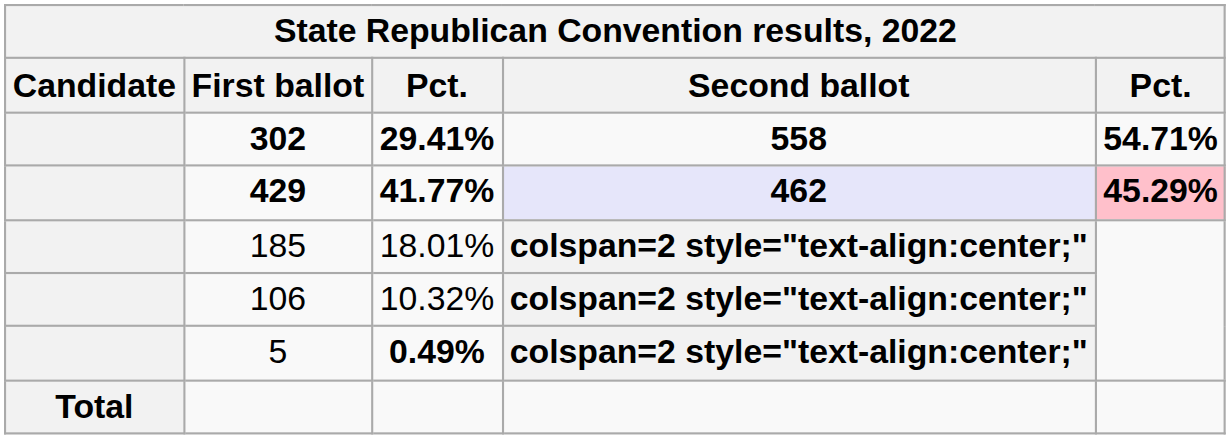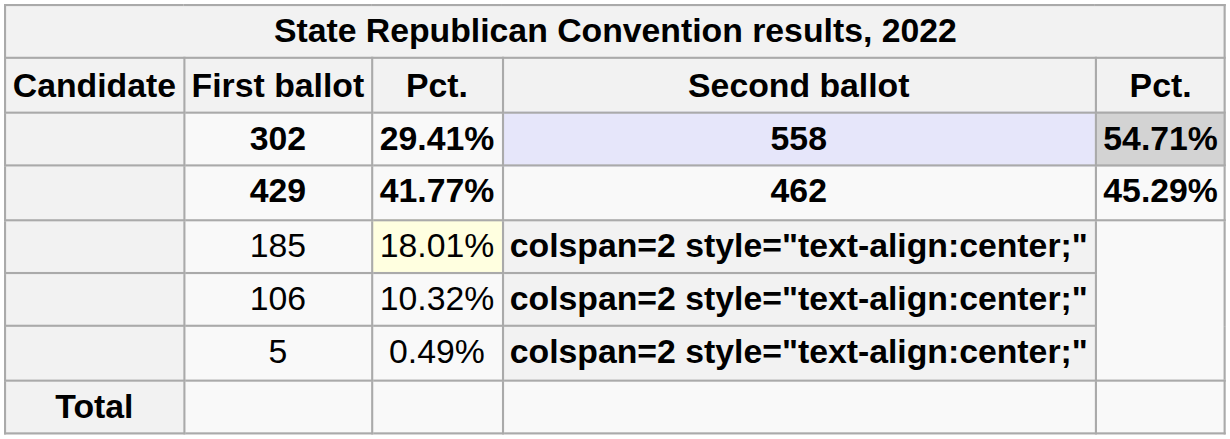(799, 138) no background -> (799, 138) lavender background
(1161, 138) no background -> (1161, 138) lightgrey background
(799, 191) lavender background -> (799, 191) no background
(1161, 191) pink background -> (1161, 191) no background
(437, 245) no background -> (437, 245) lightyellow background
(437, 352) bold -> (437, 352) normal
